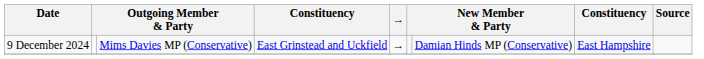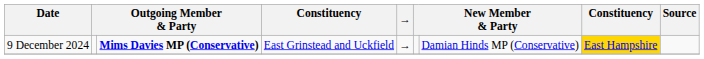(176, 44) normal -> (179, 44) bold
(614, 44) no background -> (621, 44) gold background
